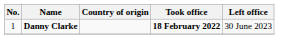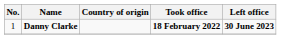(248, 26) normal -> (249, 26) bold
